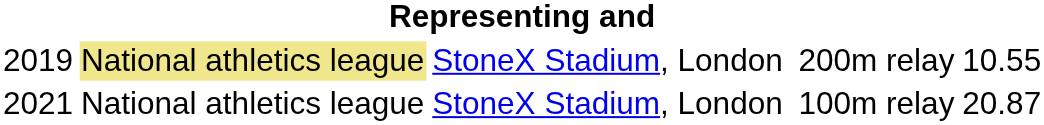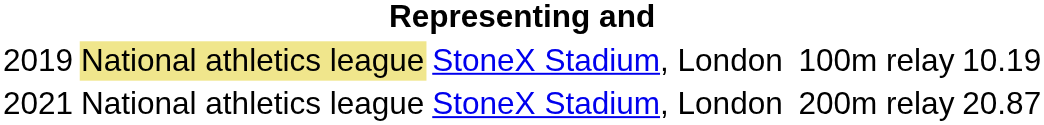(876, 60) 200m relay -> (876, 60) 100m relay
(1002, 60) 10.55 -> (1002, 60) 10.19
(876, 103) 100m relay -> (876, 103) 200m relay
